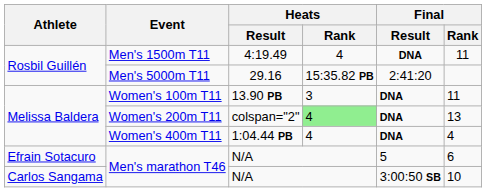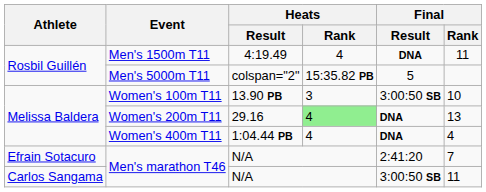(266, 76) 29.16 -> (266, 76) colspan="2"
(410, 76) 2:41:20 -> (410, 76) 5
(391, 96) DNA -> (410, 96) 3:00:50 SB
(454, 96) 11 -> (454, 96) 10
(266, 116) colspan="2" -> (248, 116) 29.16
(383, 157) 5 -> (401, 157) 2:41:20
(451, 157) 6 -> (451, 157) 7
(454, 177) 10 -> (454, 177) 11
